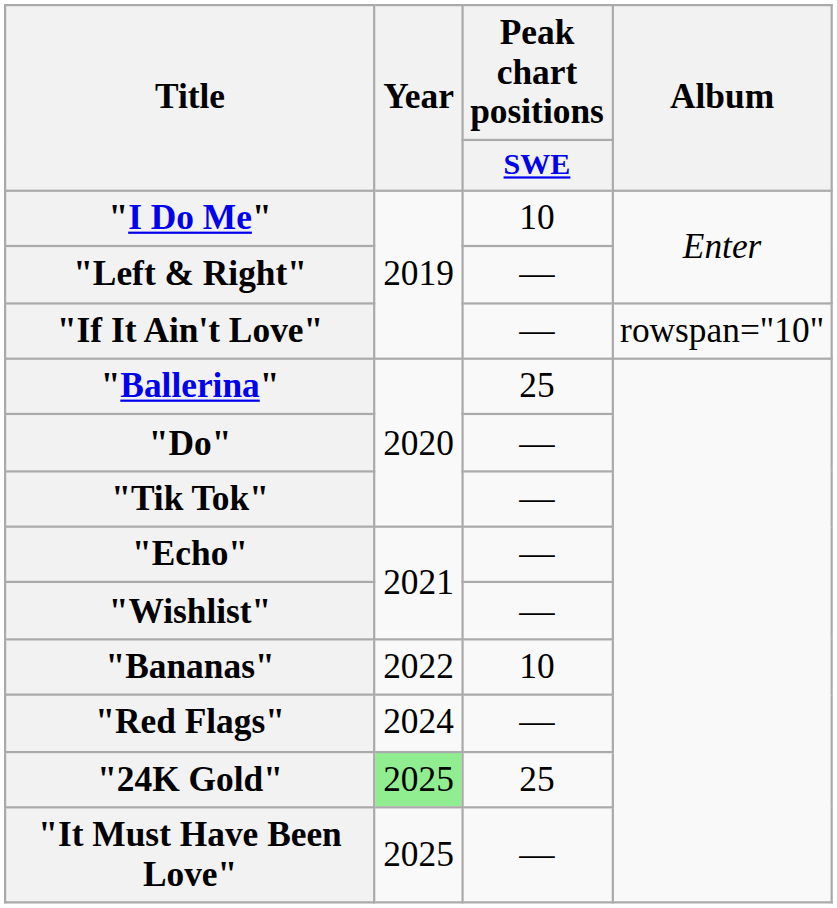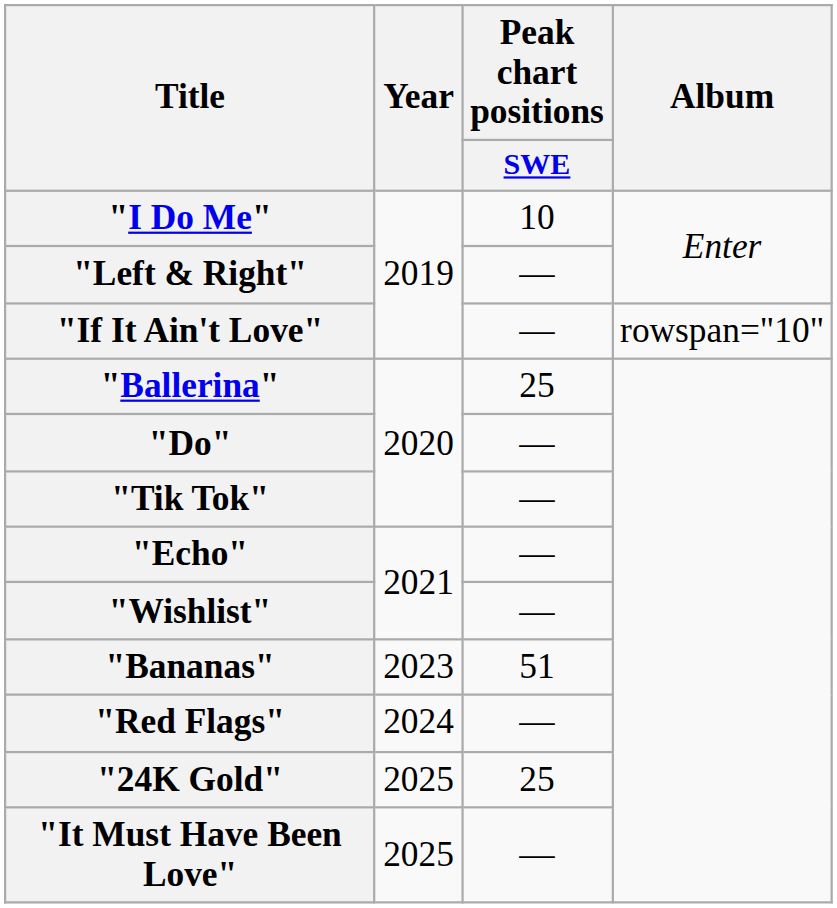(419, 666) 2022 -> (419, 666) 2023
(537, 666) 10 -> (537, 666) 51
(419, 778) lightgreen background -> (419, 778) no background
